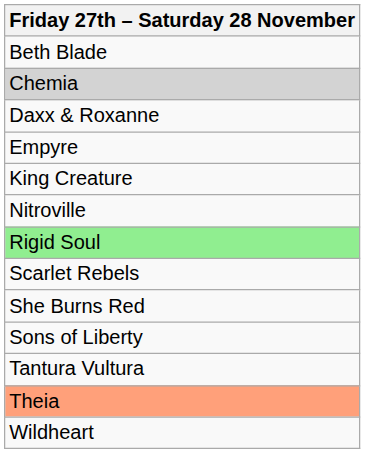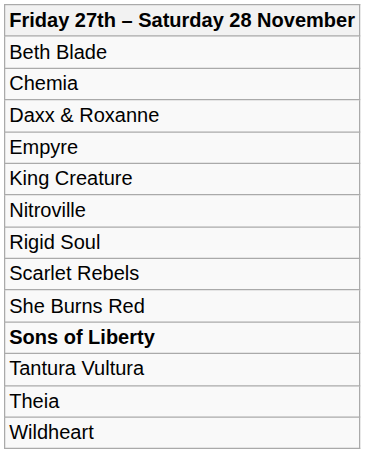(44, 83) lightgrey background -> (44, 83) no background
(55, 242) lightgreen background -> (55, 242) no background
(76, 337) normal -> (82, 337) bold
(34, 400) lightsalmon background -> (34, 400) no background
